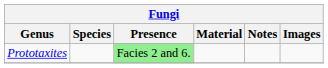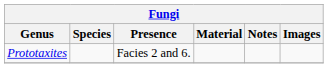(154, 53) lightgreen background -> (154, 53) no background
